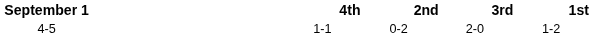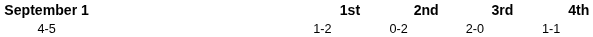columns swapped: (579, 10) <-> (350, 10)
